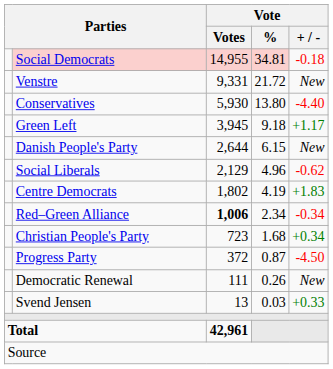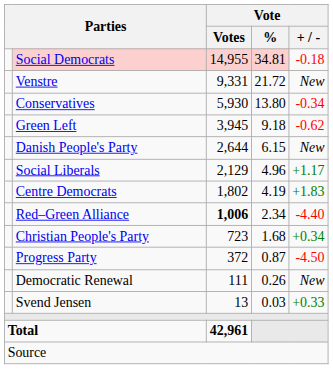(310, 103) -4.40 -> (310, 103) -0.34
(308, 125) +1.17 -> (310, 125) -0.62
(310, 170) -0.62 -> (308, 170) +1.17
(310, 214) -0.34 -> (310, 214) -4.40
